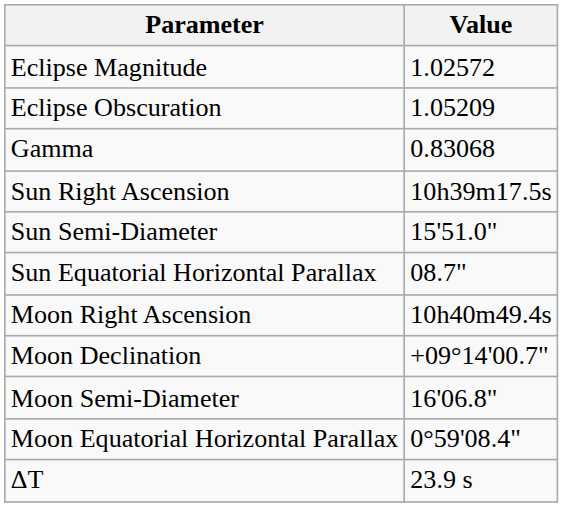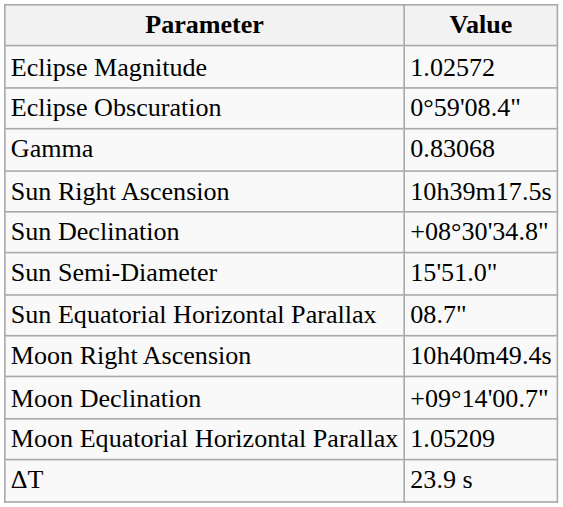(453, 107) 1.05209 -> (466, 107) 0°59'08.4"
+ row: (95, 231)
- row: (125, 397)
(466, 438) 0°59'08.4" -> (453, 438) 1.05209
